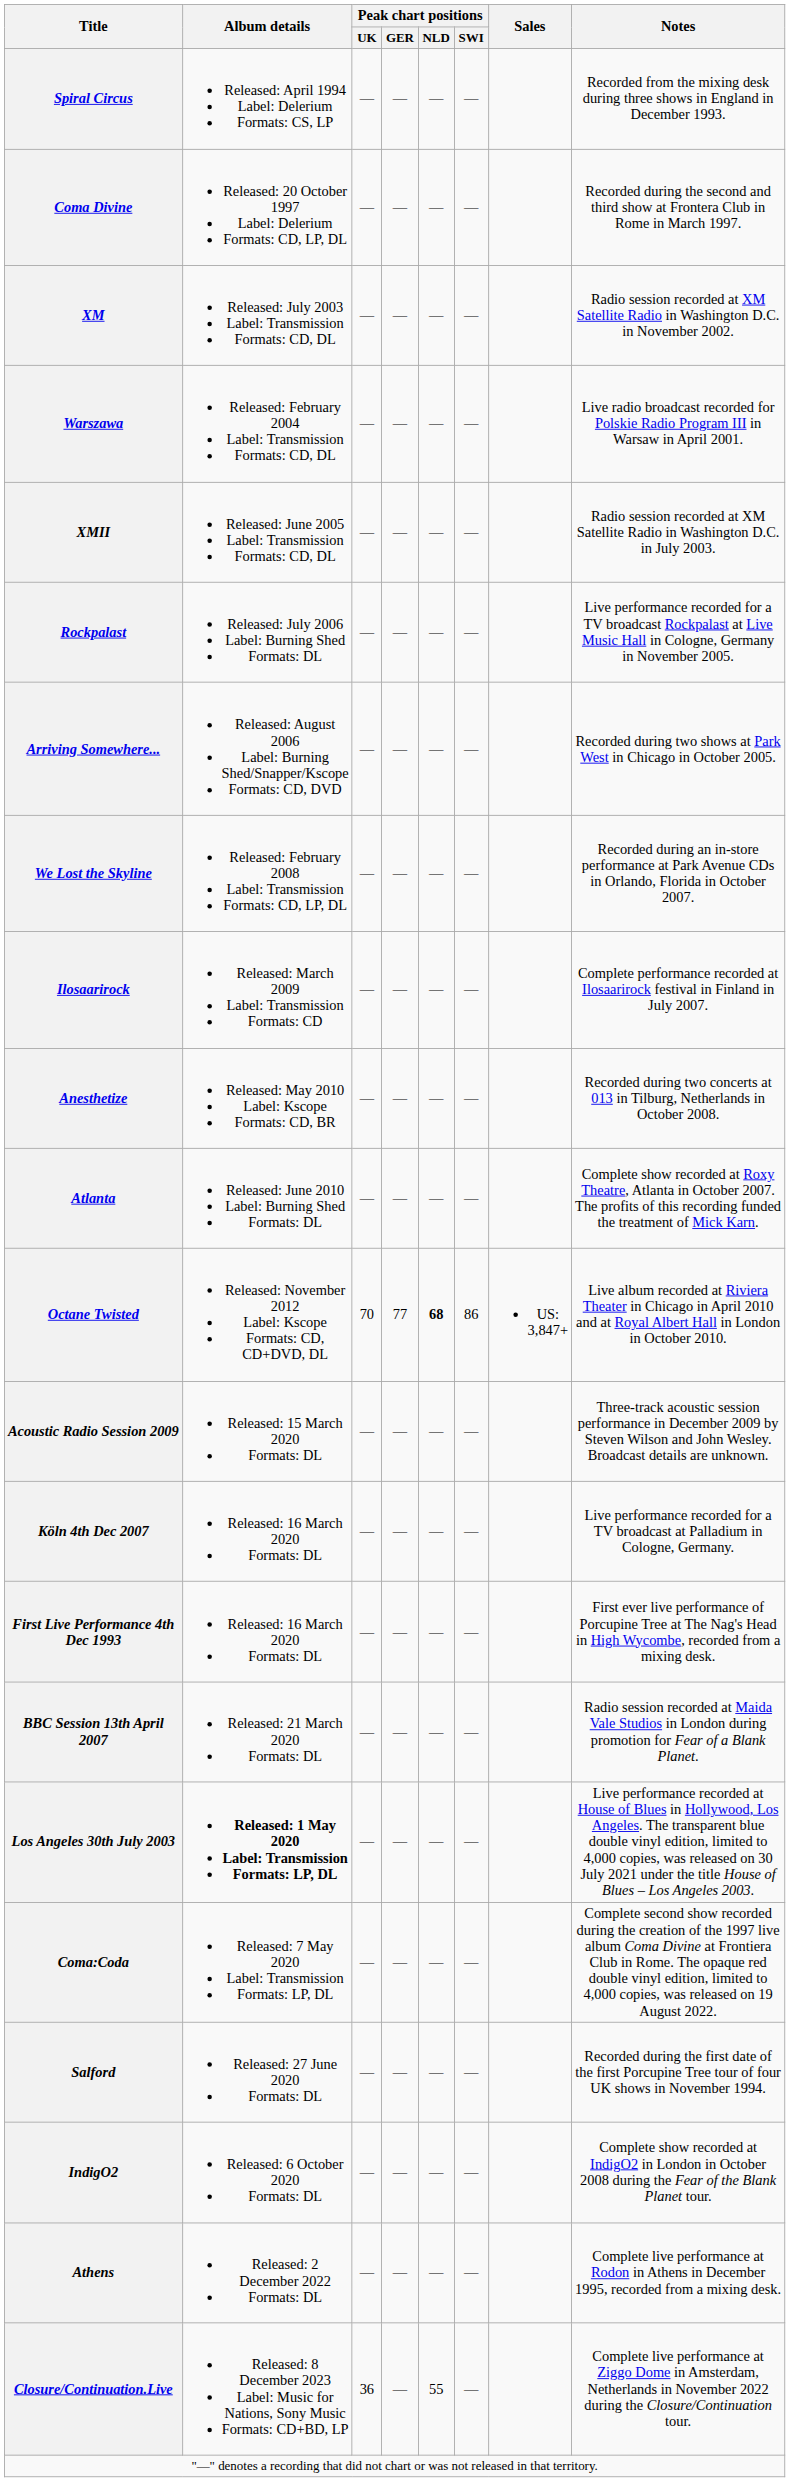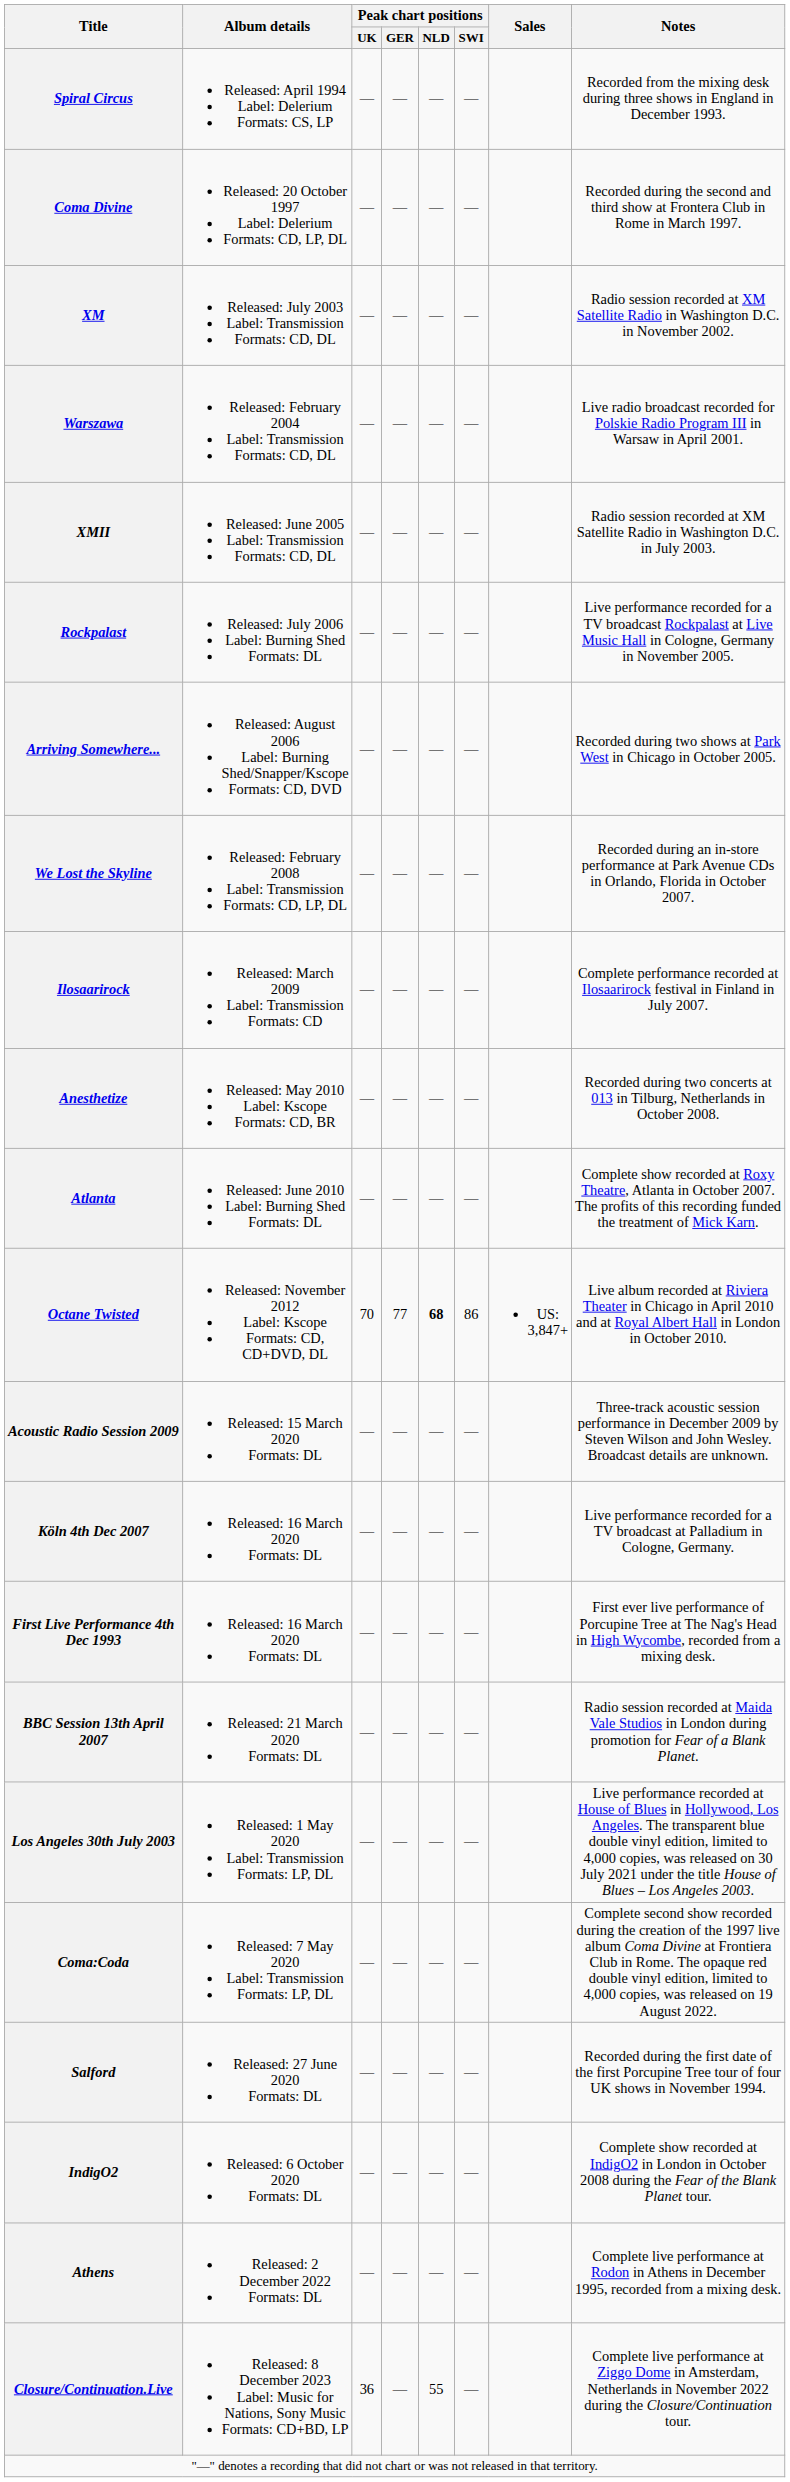(267, 1850) bold -> (267, 1850) normal
